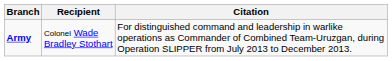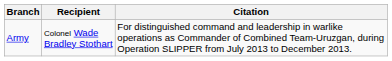(19, 38) bold -> (18, 38) normal
